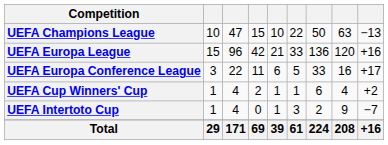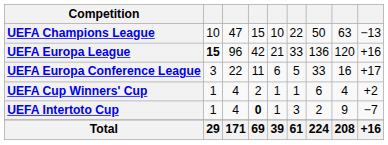(213, 52) normal -> (213, 52) bold
(258, 110) normal -> (258, 110) bold
